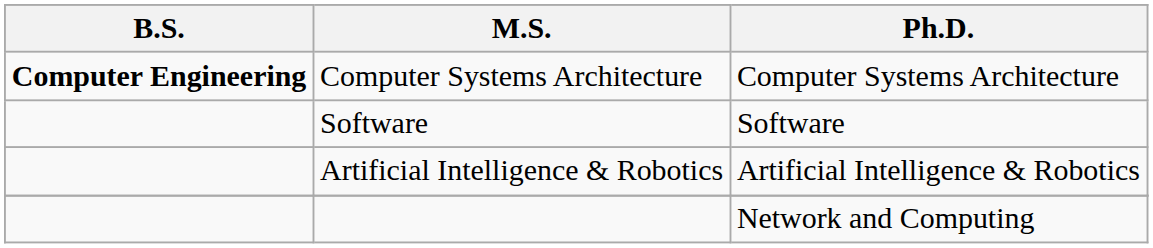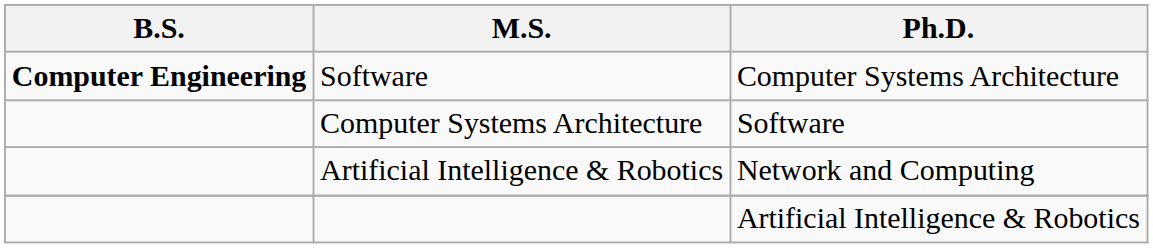(511, 75) Computer Systems Architecture -> (374, 75) Software
(374, 123) Software -> (511, 123) Computer Systems Architecture
(938, 170) Artificial Intelligence & Robotics -> (886, 170) Network and Computing
(886, 218) Network and Computing -> (938, 218) Artificial Intelligence & Robotics
